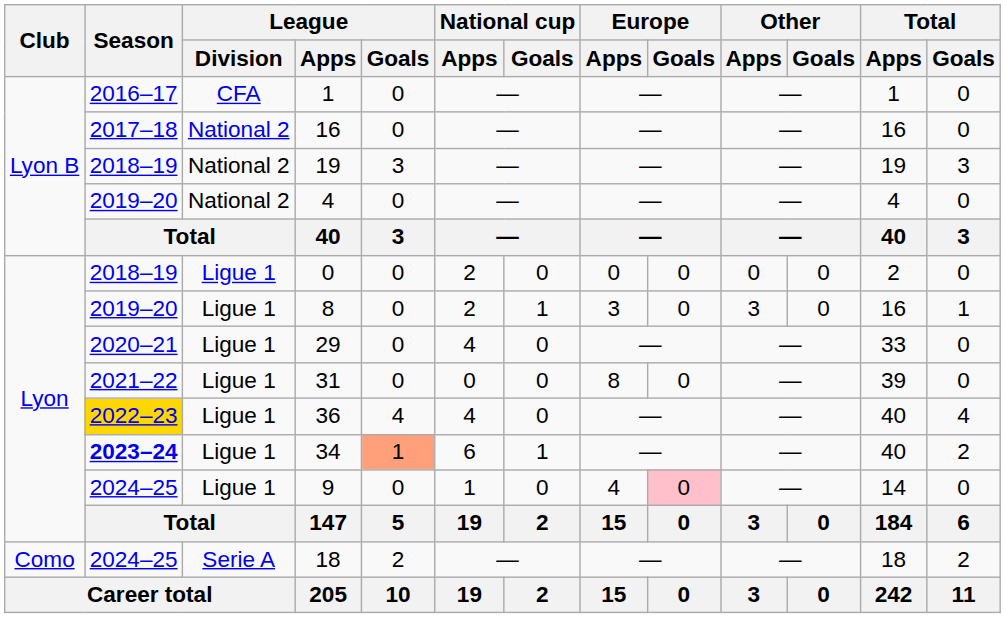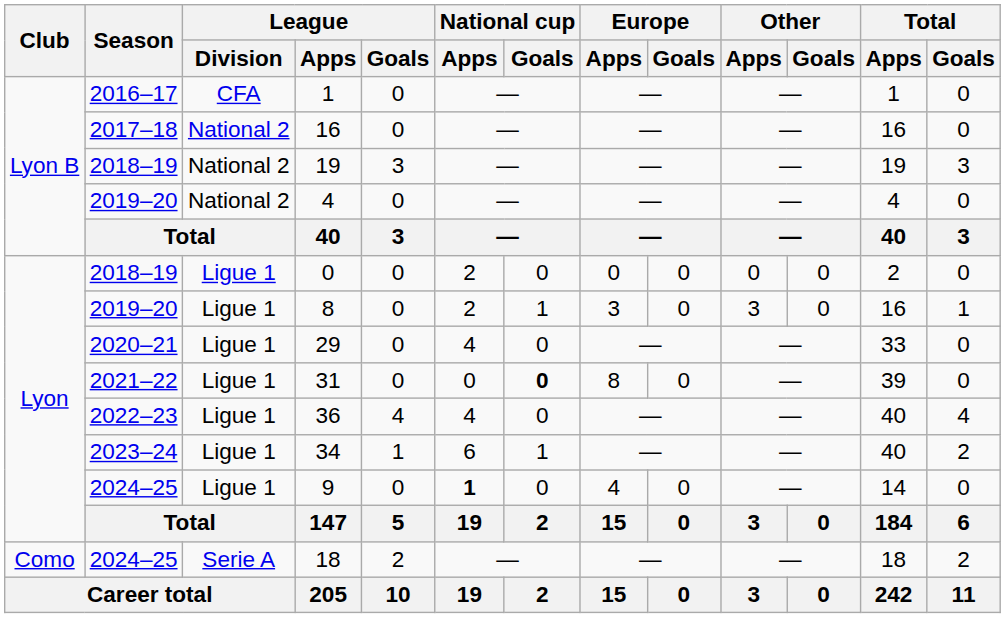(542, 380) normal -> (542, 380) bold
(134, 415) gold background -> (134, 415) no background
(134, 451) bold -> (134, 451) normal
(398, 451) lightsalmon background -> (398, 451) no background
(469, 487) normal -> (469, 487) bold
(684, 487) pink background -> (684, 487) no background
